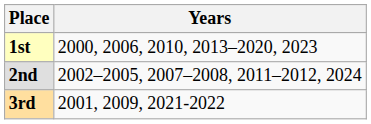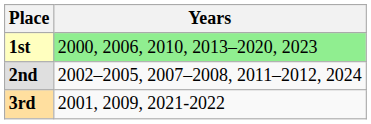(188, 47) no background -> (188, 47) lightgreen background
